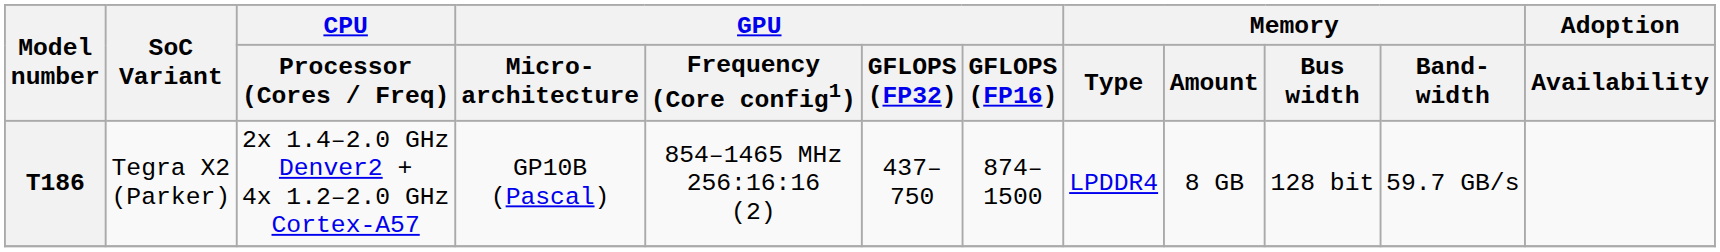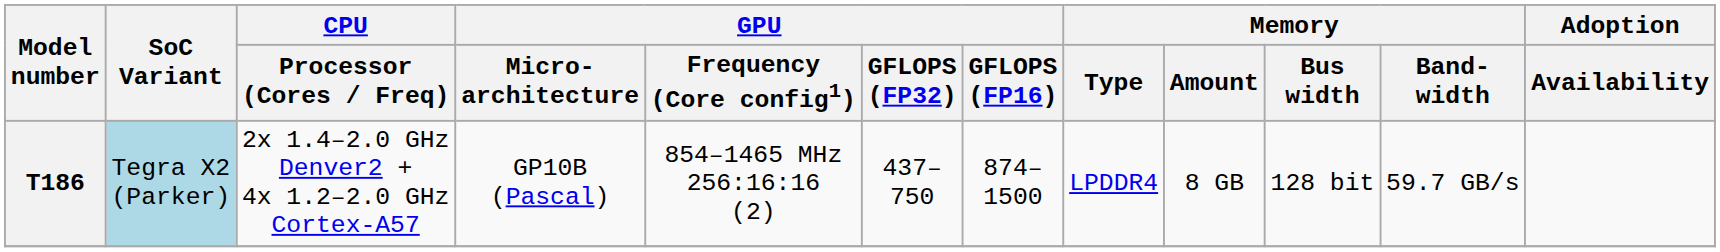(171, 183) no background -> (171, 183) lightblue background
